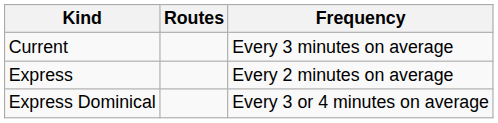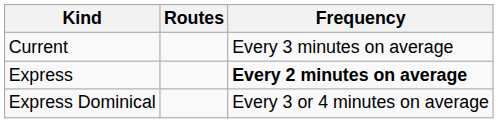(343, 74) normal -> (350, 74) bold
